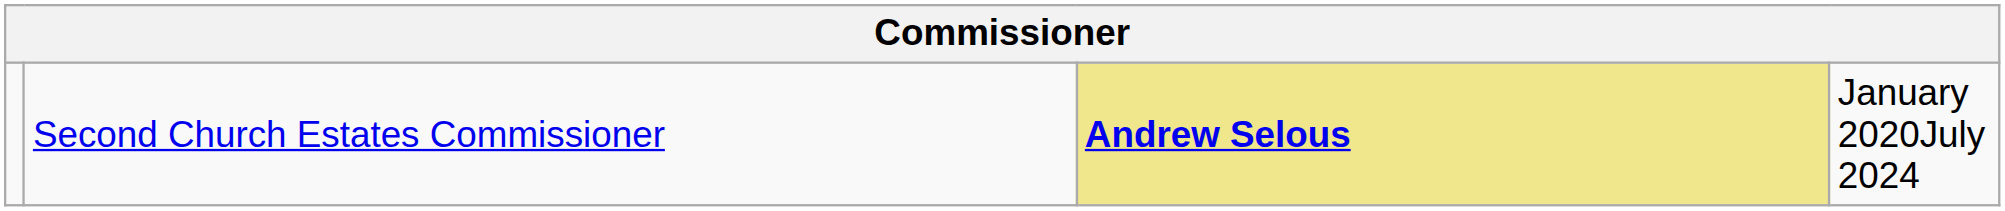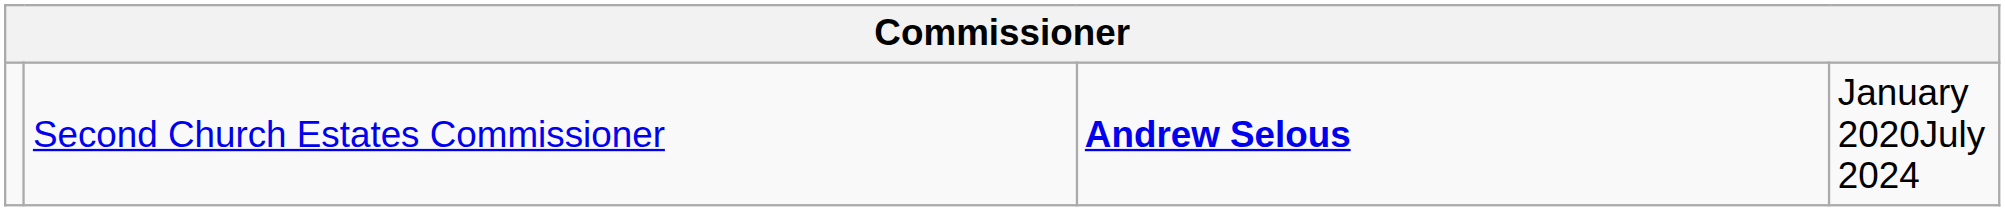(1218, 133) khaki background -> (1218, 133) no background
